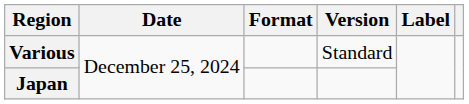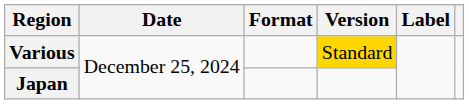(357, 51) no background -> (357, 51) gold background
